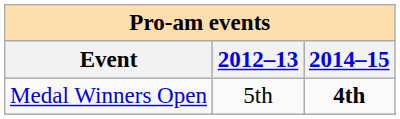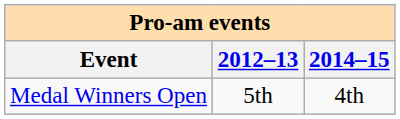(349, 95) bold -> (349, 95) normal
